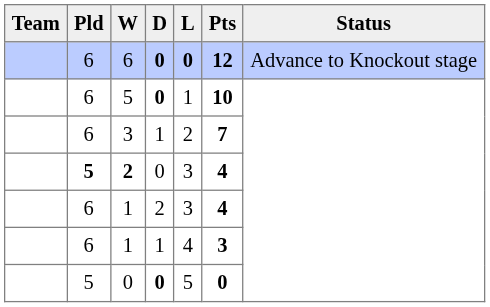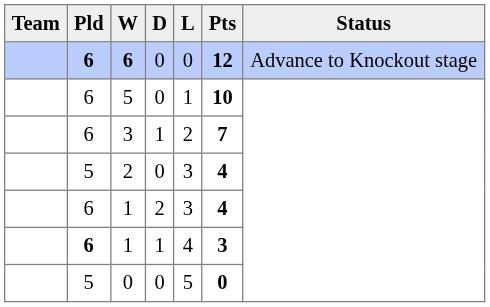(89, 60) normal -> (89, 60) bold
(128, 60) normal -> (128, 60) bold
(160, 60) bold -> (160, 60) normal
(188, 60) bold -> (188, 60) normal
(160, 97) bold -> (160, 97) normal
(89, 171) bold -> (89, 171) normal
(128, 171) bold -> (128, 171) normal
(89, 245) normal -> (89, 245) bold
(160, 282) bold -> (160, 282) normal
